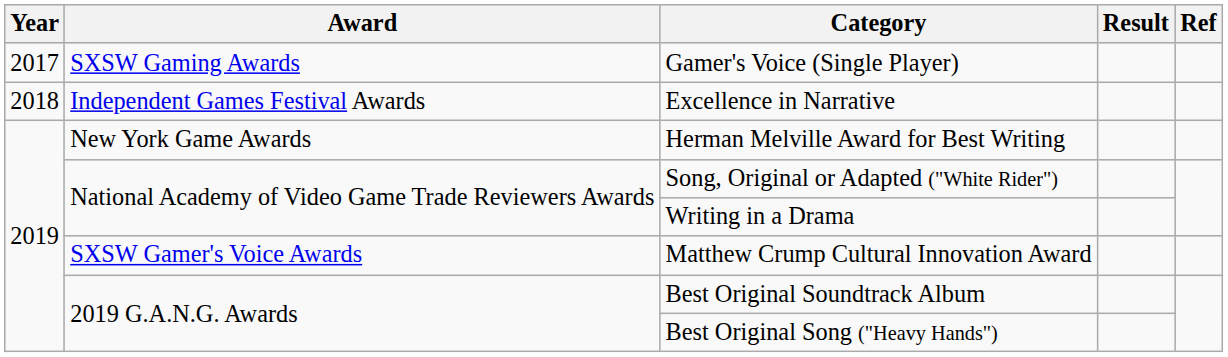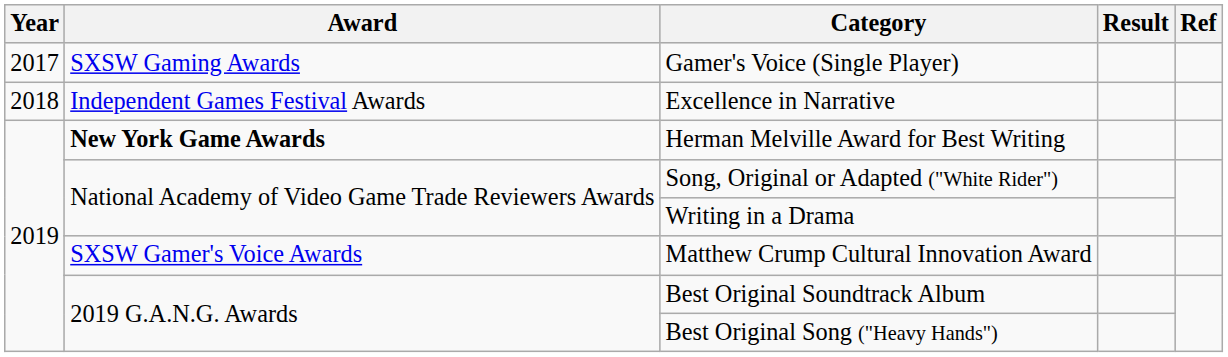(191, 139) normal -> (198, 139) bold
